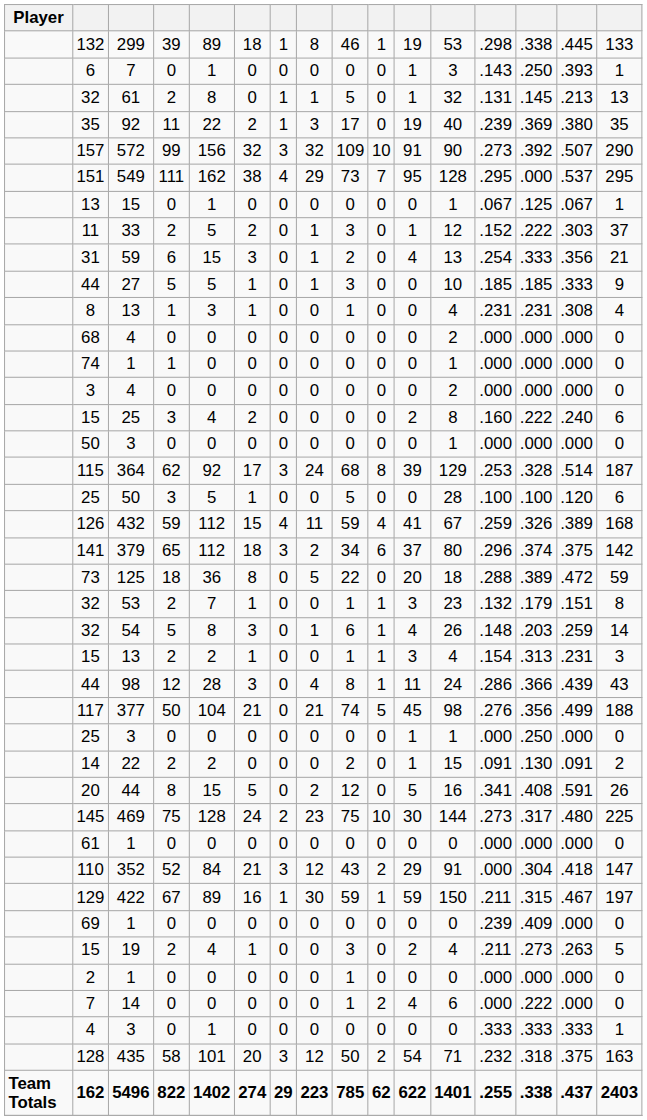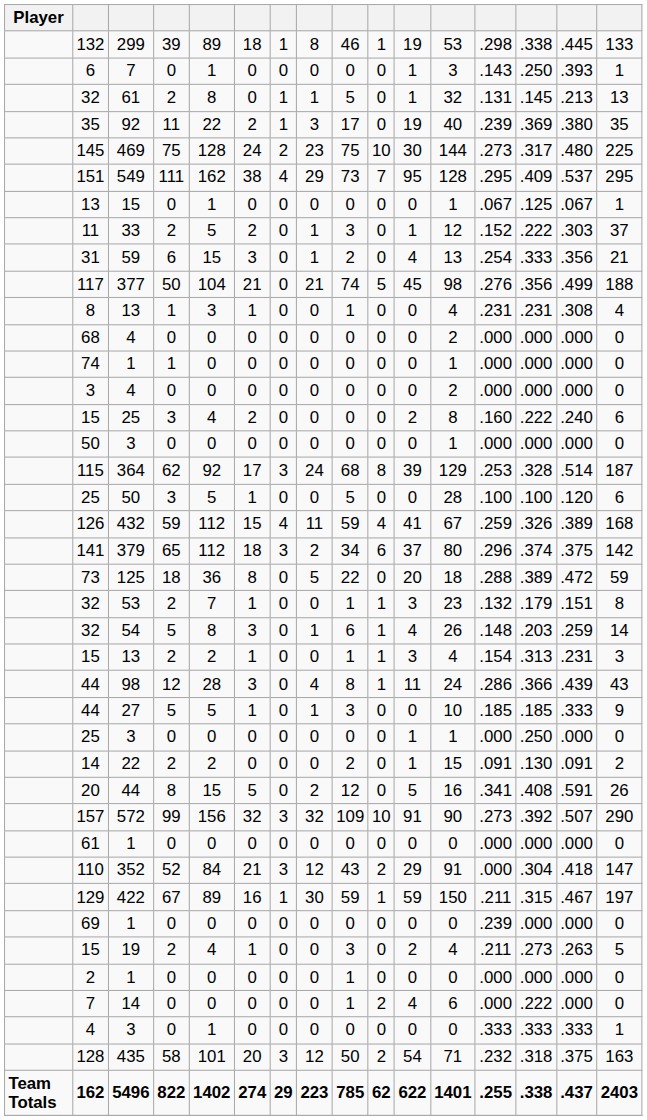rows swapped: (90, 817) <-> (90, 151)
(536, 177) .000 -> (536, 177) .409
rows swapped: (90, 710) <-> (90, 284)
(536, 923) .409 -> (536, 923) .000
